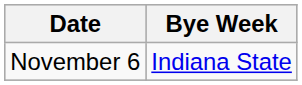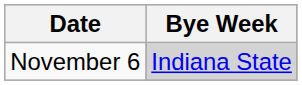(222, 62) no background -> (222, 62) lightgrey background
